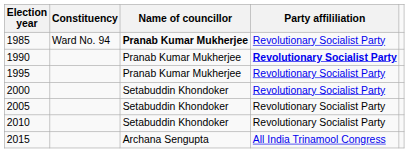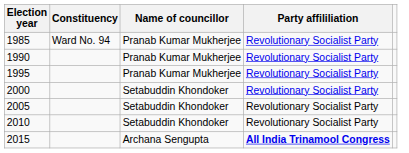(185, 40) bold -> (182, 40) normal
(325, 57) bold -> (312, 57) normal
(319, 139) normal -> (318, 139) bold
